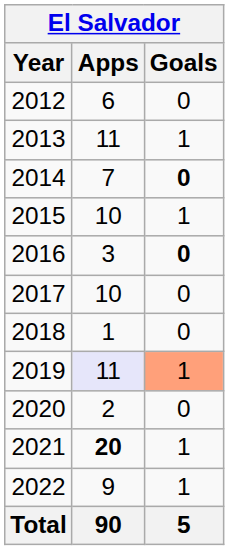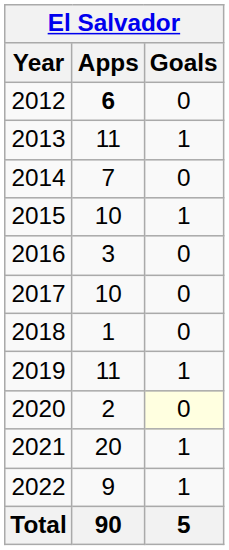(108, 100) normal -> (108, 100) bold
(184, 178) bold -> (184, 178) normal
(184, 255) bold -> (184, 255) normal
(108, 370) lavender background -> (108, 370) no background
(184, 370) lightsalmon background -> (184, 370) no background
(184, 409) no background -> (184, 409) lightyellow background
(108, 448) bold -> (108, 448) normal
